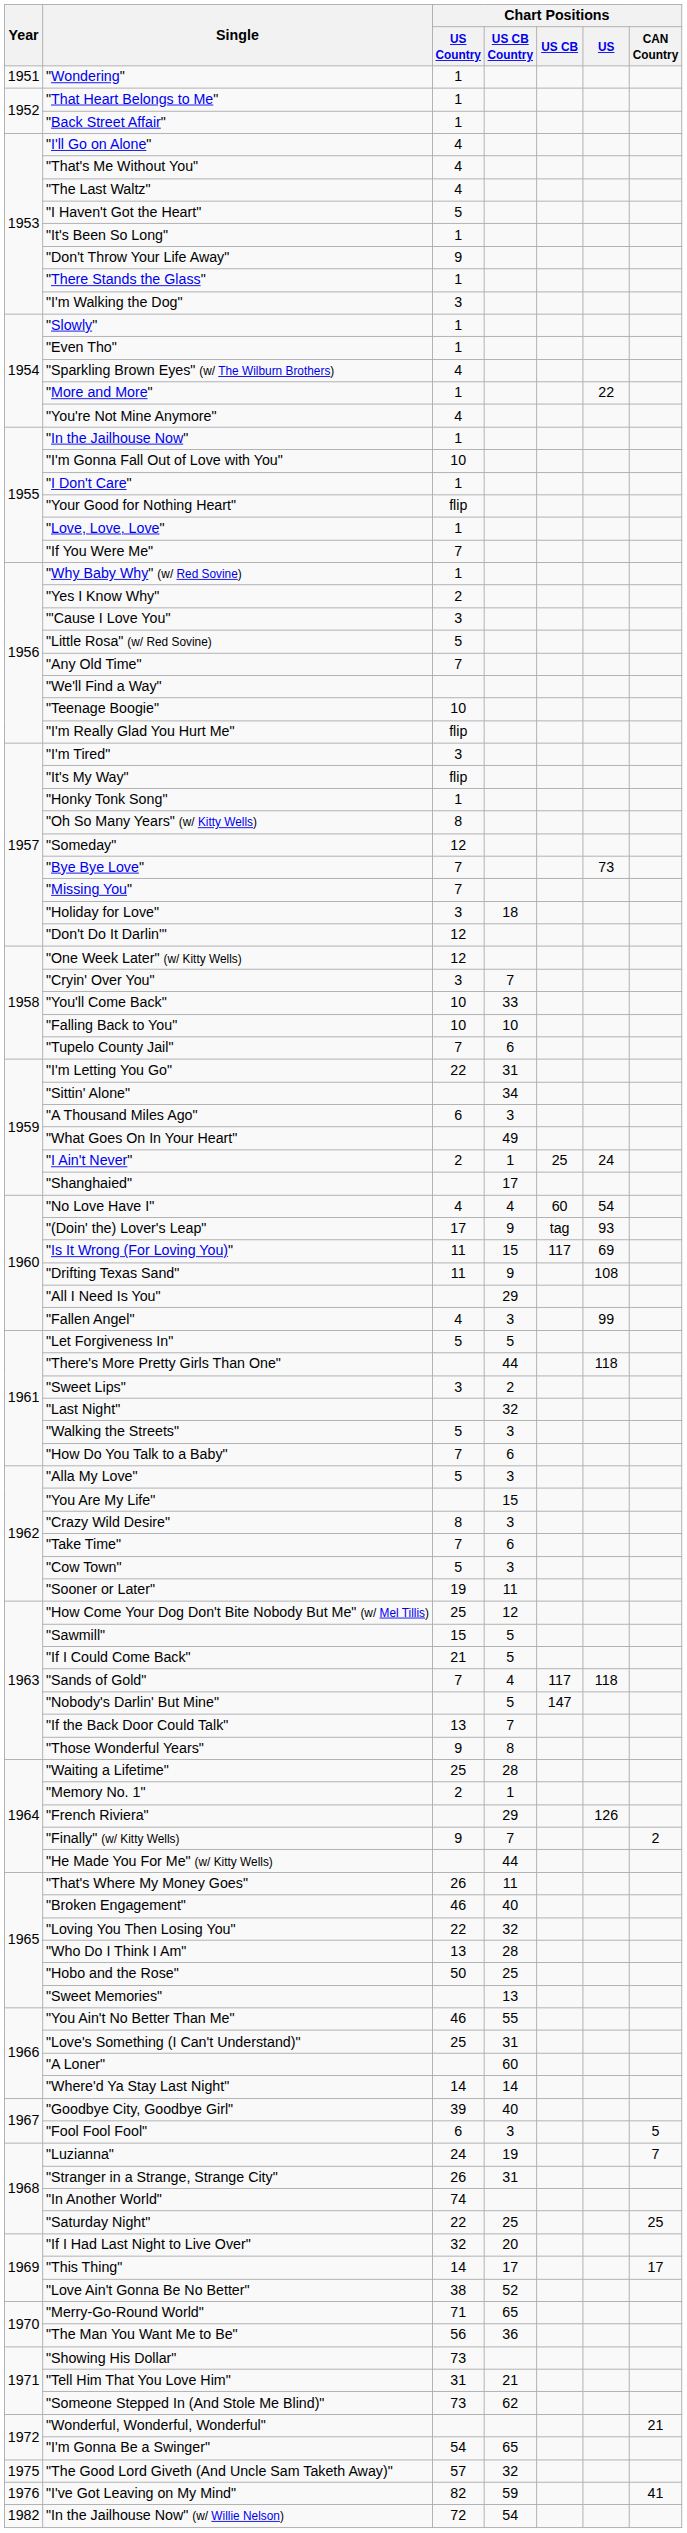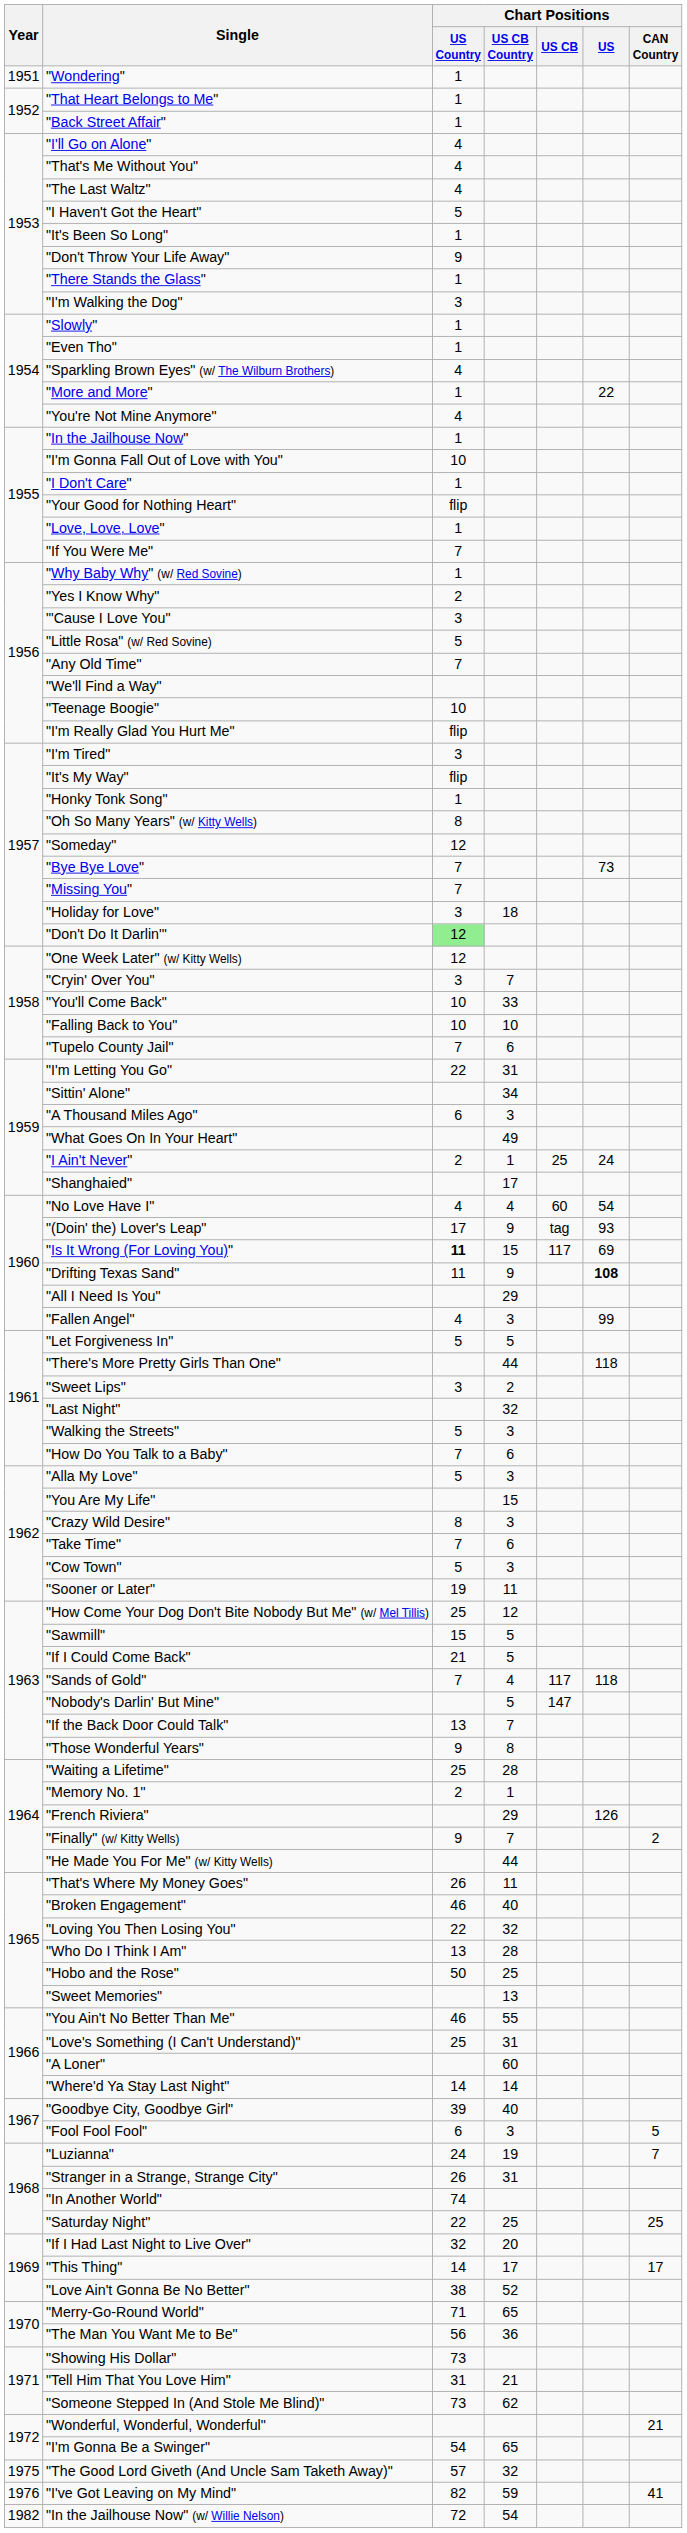(458, 935) no background -> (458, 935) lightgreen background
(458, 1251) normal -> (458, 1251) bold
(606, 1273) normal -> (606, 1273) bold
